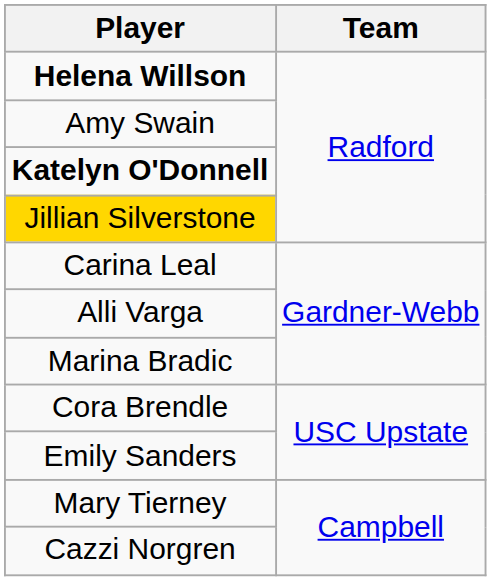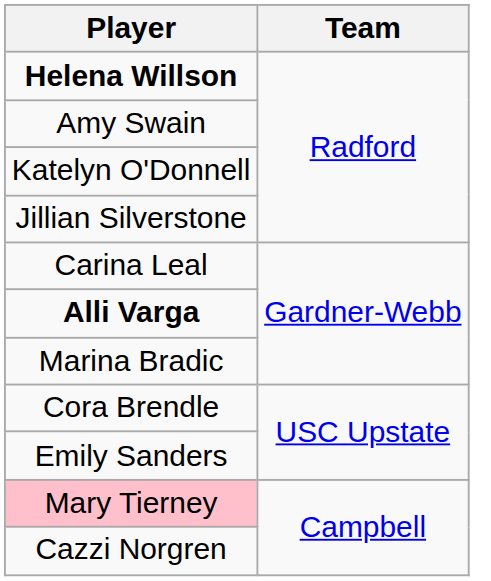(140, 170) bold -> (131, 170) normal
(140, 218) gold background -> (131, 218) no background
(140, 312) normal -> (131, 312) bold
(140, 502) no background -> (131, 502) pink background
